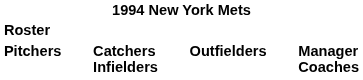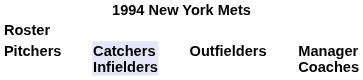(126, 59) no background -> (126, 59) lavender background
